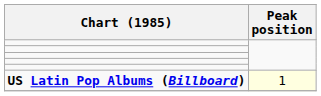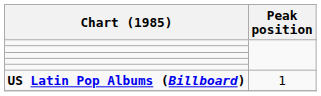(282, 81) lightyellow background -> (282, 81) no background
